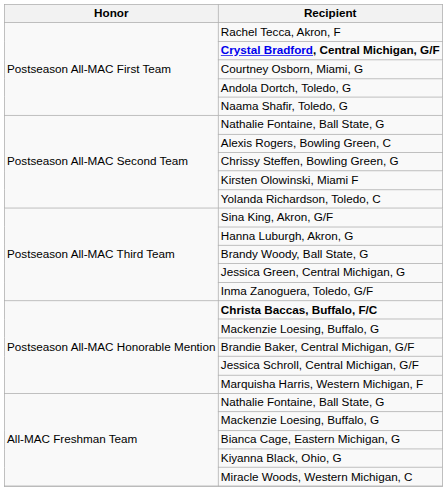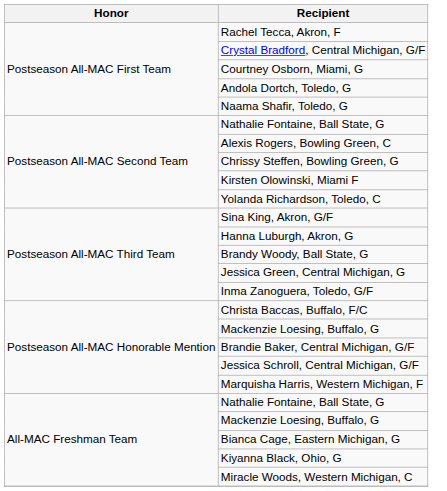(330, 50) bold -> (323, 50) normal
(299, 310) bold -> (294, 310) normal
